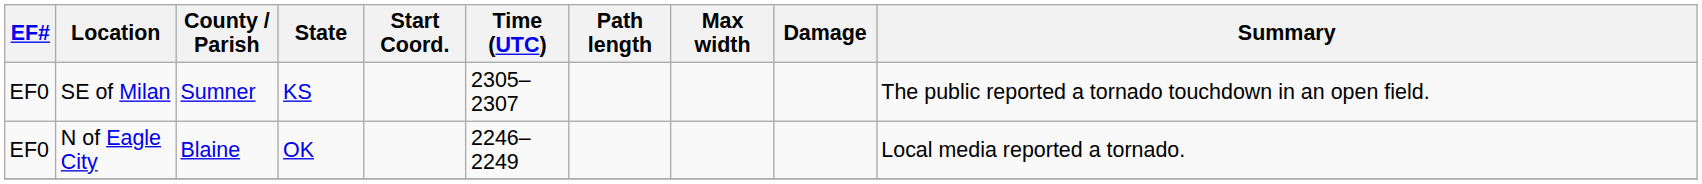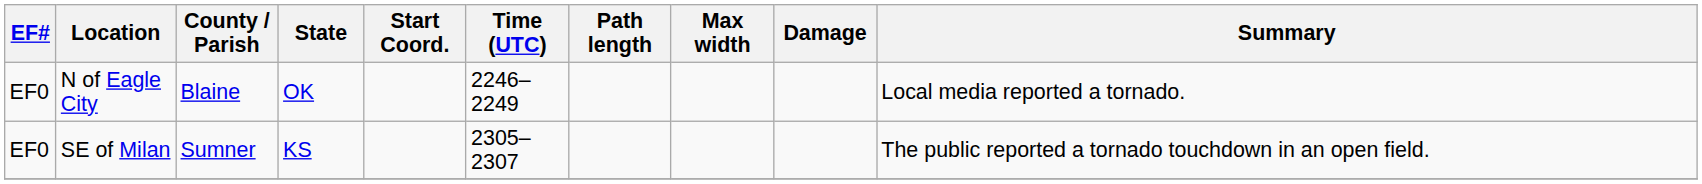rows swapped: (111, 149) <-> (116, 91)
